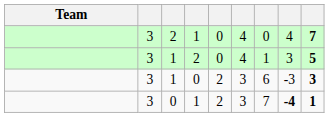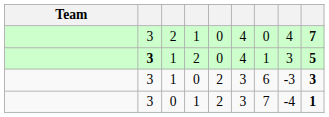(150, 58) normal -> (150, 58) bold
(289, 101) bold -> (289, 101) normal
